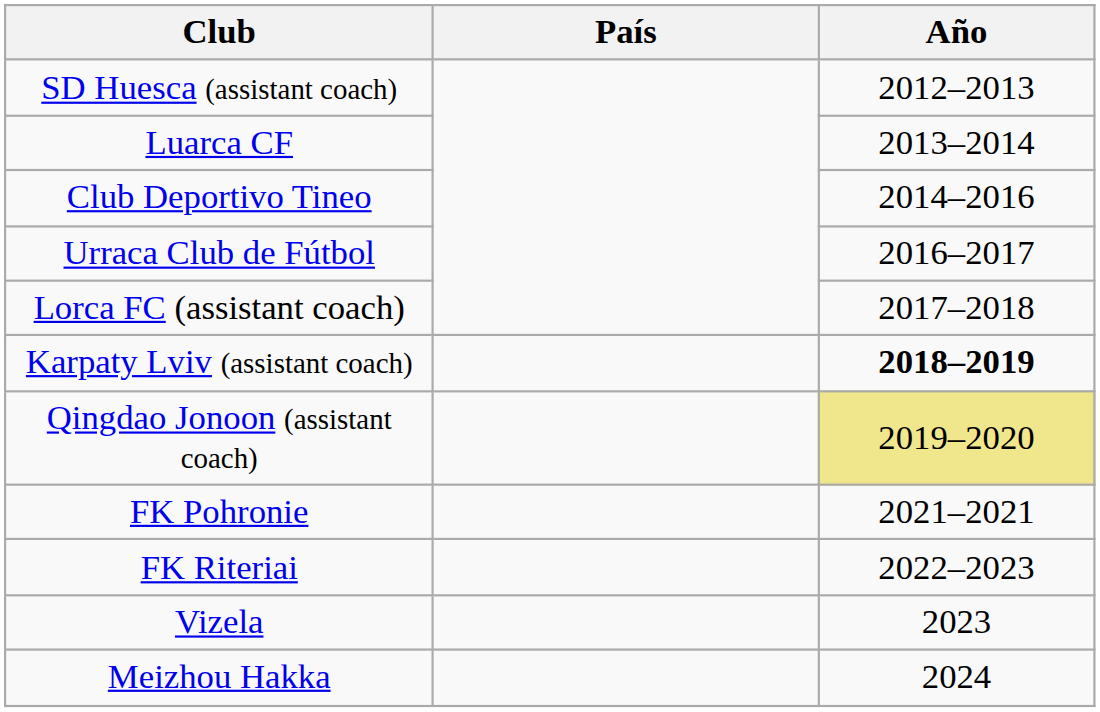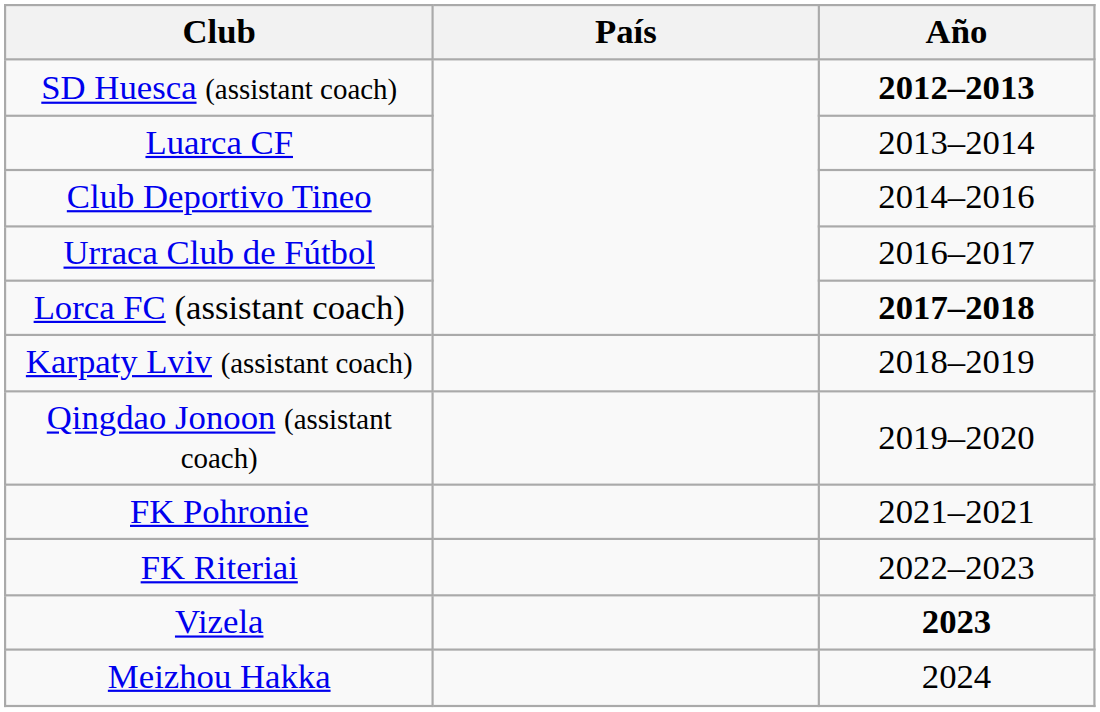(956, 87) normal -> (956, 87) bold
(956, 307) normal -> (956, 307) bold
(956, 362) bold -> (956, 362) normal
(956, 437) khaki background -> (956, 437) no background
(956, 621) normal -> (956, 621) bold
